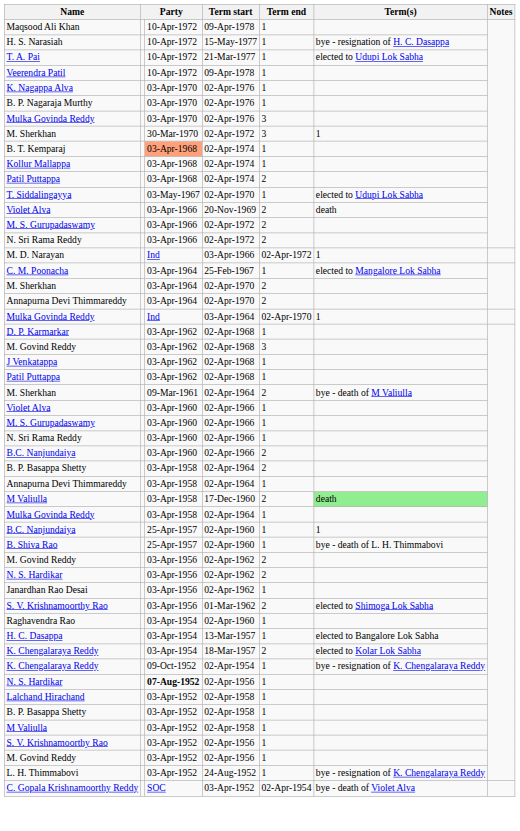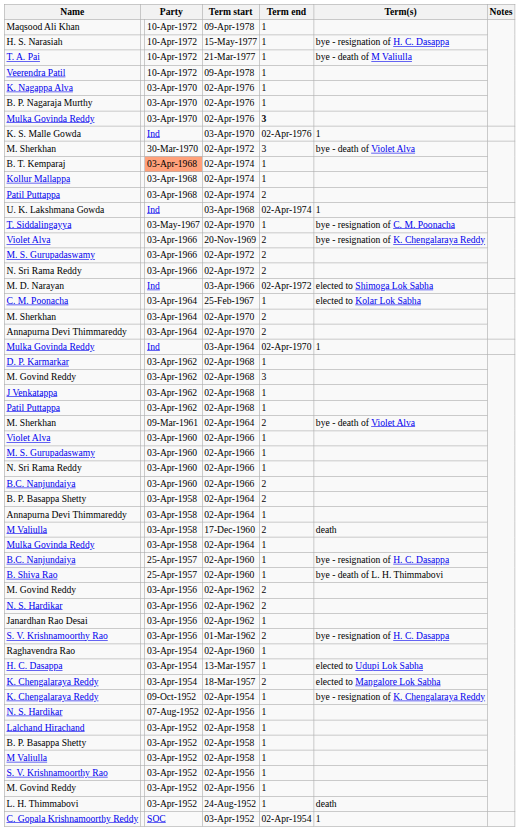(369, 57) elected to Udupi Lok Sabha -> (364, 57) bye - death of M Valiulla
(264, 118) normal -> (264, 118) bold
+ row: (44, 133)
(318, 133) 1 -> (365, 149) bye - death of Violet Alva
+ row: (55, 210)
(369, 194) elected to Udupi Lok Sabha -> (385, 225) bye - resignation of C. M. Poonacha
(326, 210) death -> (401, 240) bye - resignation of K. Chengalaraya Reddy
(318, 255) 1 -> (375, 286) elected to Shimoga Lok Sabha
(378, 270) elected to Mangalore Lok Sabha -> (368, 301) elected to Kolar Lok Sabha
(364, 392) bye - death of M Valiulla -> (365, 423) bye - death of Violet Alva
(326, 499) lightgreen background -> (326, 529) no background
(318, 529) 1 -> (383, 560) bye - resignation of H. C. Dasappa
(375, 605) elected to Shimoga Lok Sabha -> (383, 636) bye - resignation of H. C. Dasappa
(377, 636) elected to Bangalore Lok Sabha -> (369, 666) elected to Udupi Lok Sabha
(368, 651) elected to Kolar Lok Sabha -> (378, 682) elected to Mangalore Lok Sabha
(173, 682) bold -> (173, 712) normal
(401, 773) bye - resignation of K. Chengalaraya Reddy -> (326, 803) death
(365, 788) bye - death of Violet Alva -> (318, 819) 1
